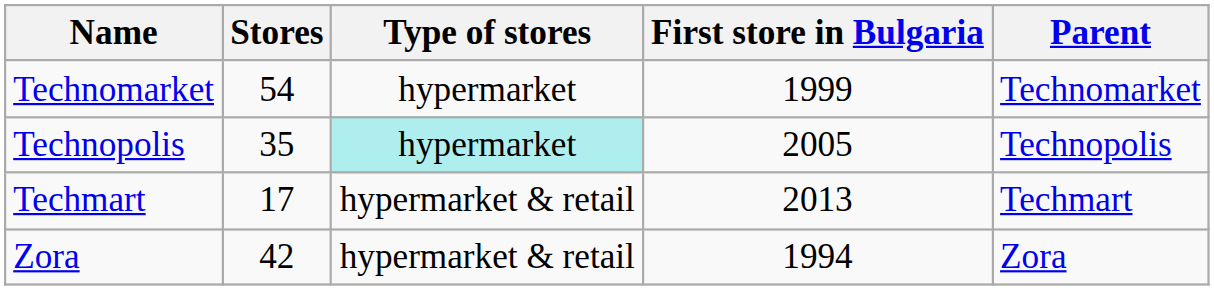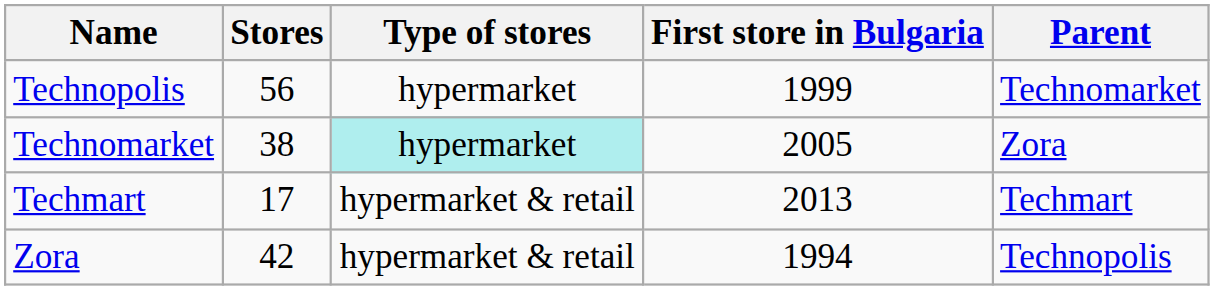(114, 88) Technomarket -> (99, 88) Technopolis
(277, 88) 54 -> (277, 88) 56
(99, 144) Technopolis -> (114, 144) Technomarket
(277, 144) 35 -> (277, 144) 38
(1086, 144) Technopolis -> (1033, 144) Zora
(1033, 255) Zora -> (1086, 255) Technopolis
